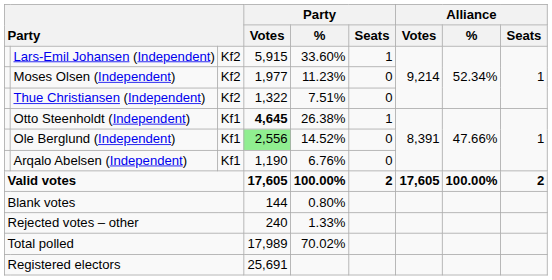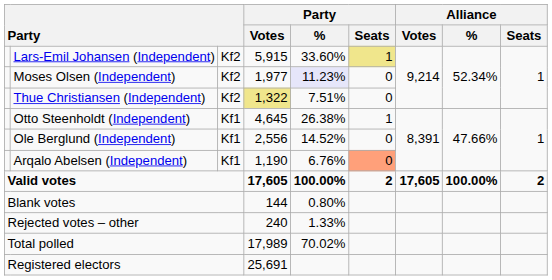(389, 56) no background -> (389, 56) khaki background
(324, 77) no background -> (324, 77) lavender background
(271, 98) no background -> (271, 98) khaki background
(271, 118) bold -> (271, 118) normal
(271, 139) lightgreen background -> (271, 139) no background
(389, 160) no background -> (389, 160) lightsalmon background
